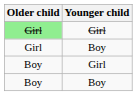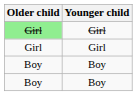(97, 47) Boy -> (97, 47) Girl
(97, 64) Girl -> (97, 64) Boy
